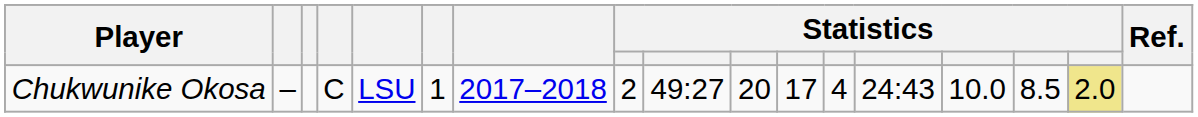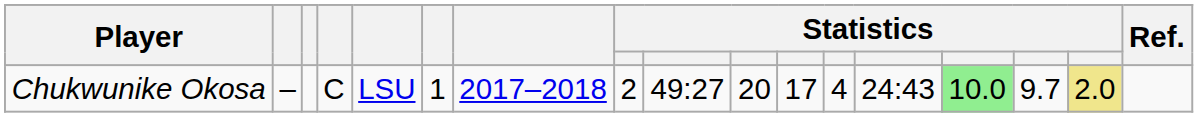(977, 89) no background -> (977, 89) lightgreen background
(1040, 89) 8.5 -> (1040, 89) 9.7
